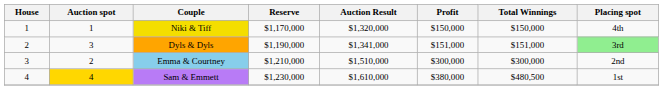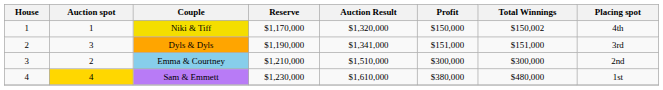(528, 29) $150,000 -> (528, 29) $150,002
(618, 45) lightgreen background -> (618, 45) no background
(528, 77) $480,500 -> (528, 77) $480,000
